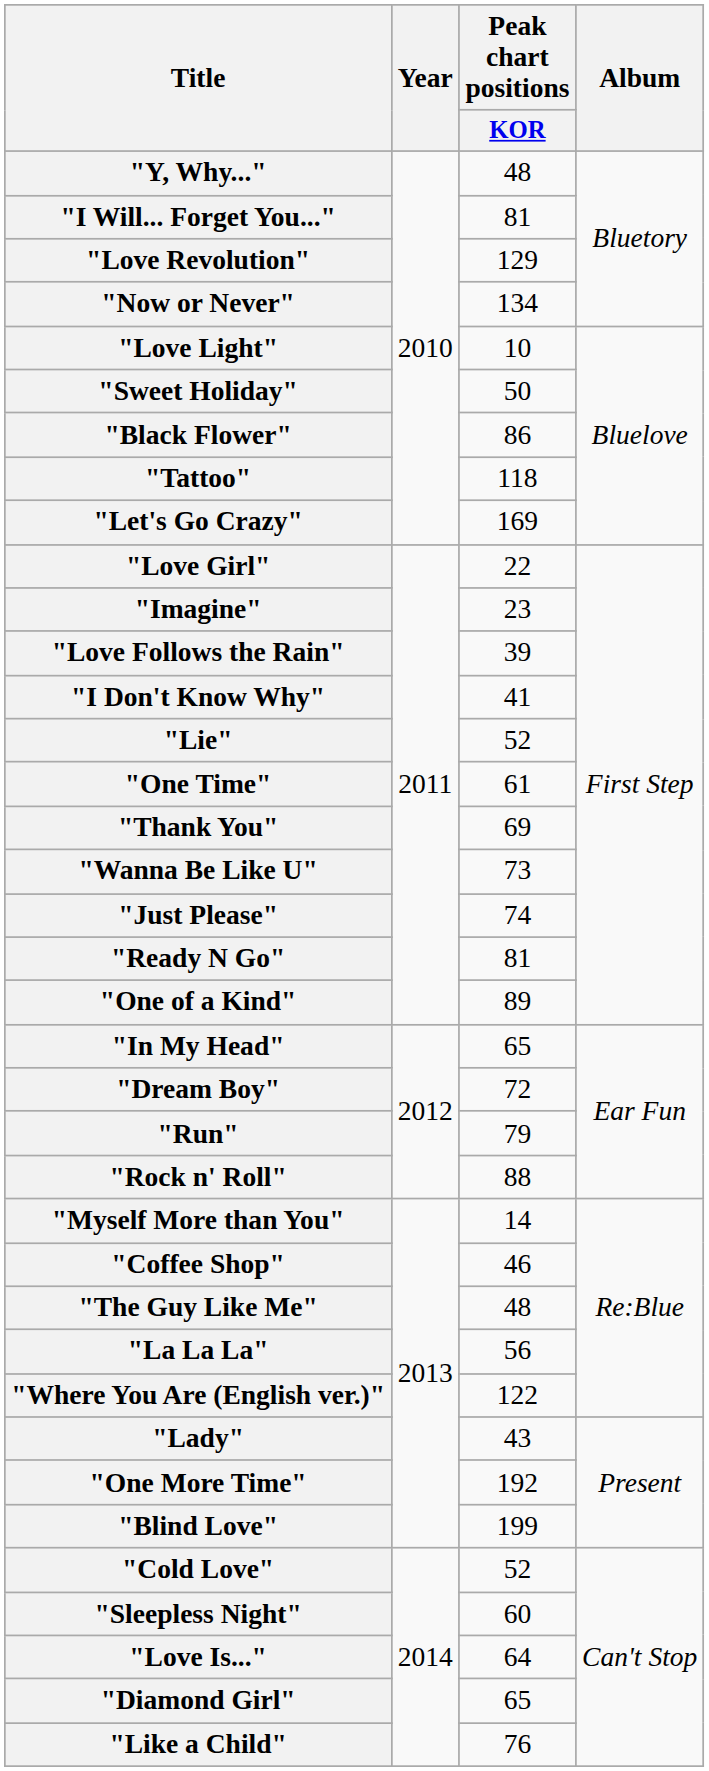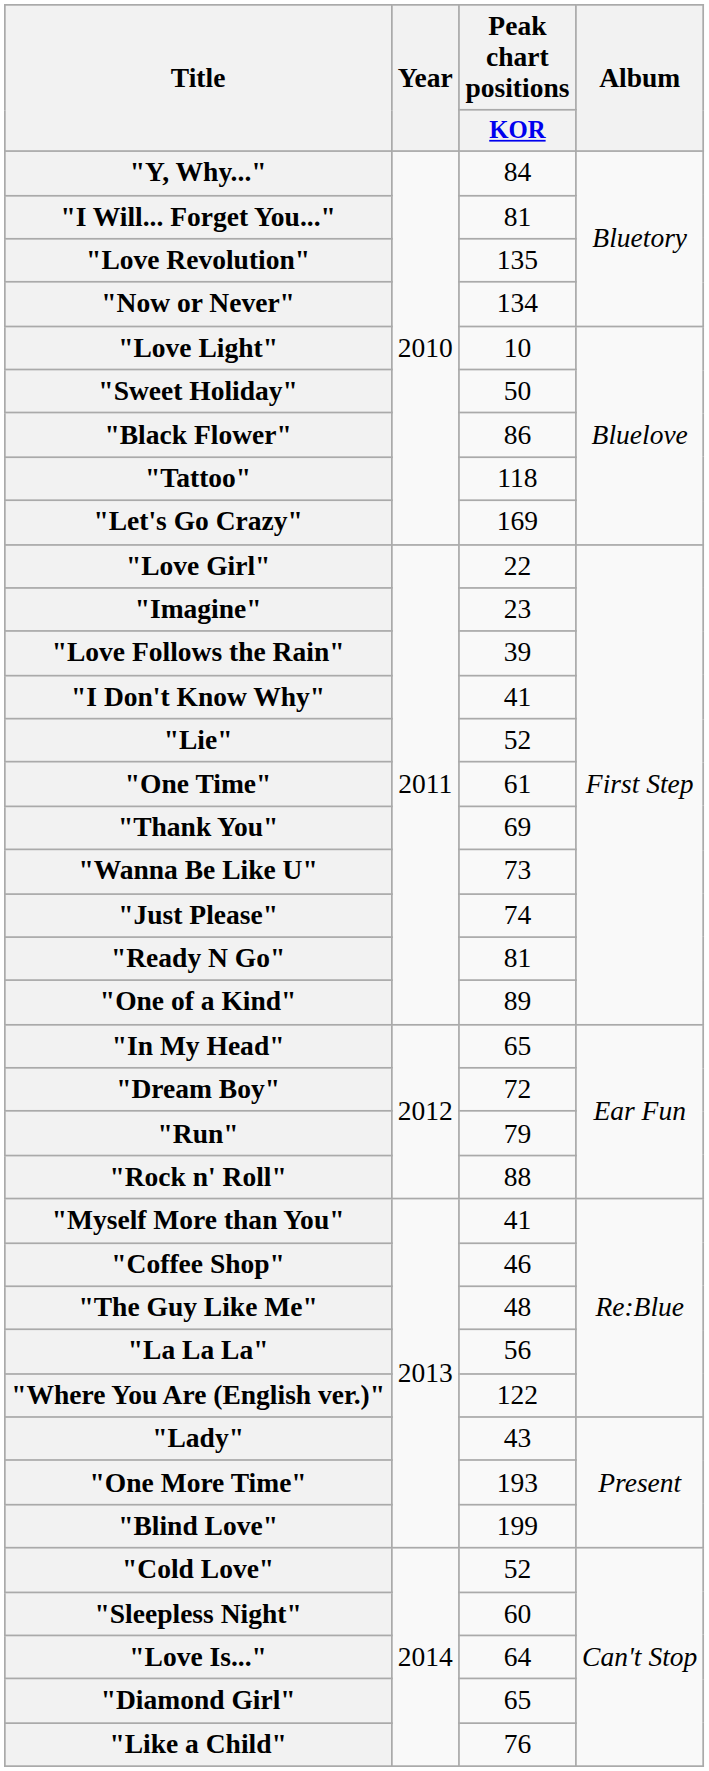(517, 172) 48 -> (517, 172) 84
(517, 260) 129 -> (517, 260) 135
(517, 1220) 14 -> (517, 1220) 41
(517, 1482) 192 -> (517, 1482) 193
